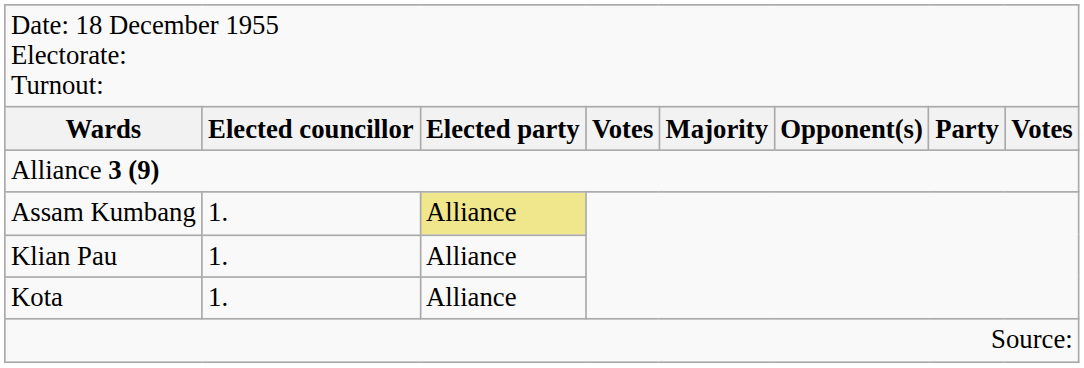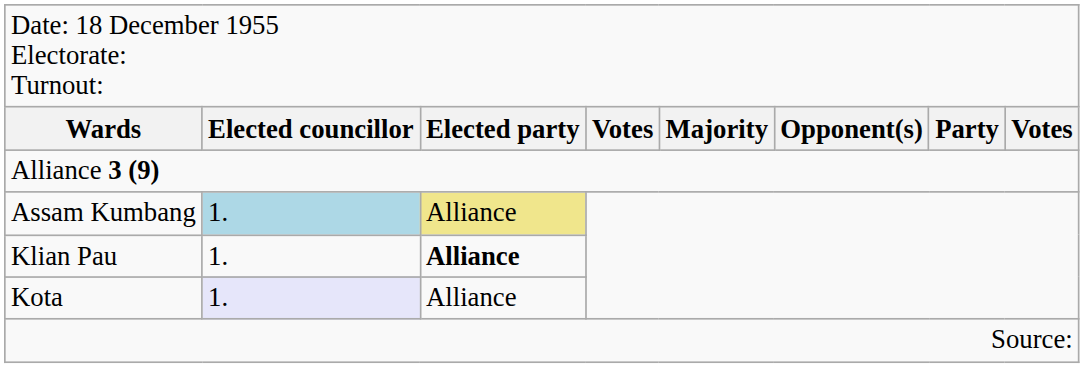(218, 212) no background -> (218, 212) lightblue background
(471, 255) normal -> (473, 255) bold
(218, 297) no background -> (218, 297) lavender background
